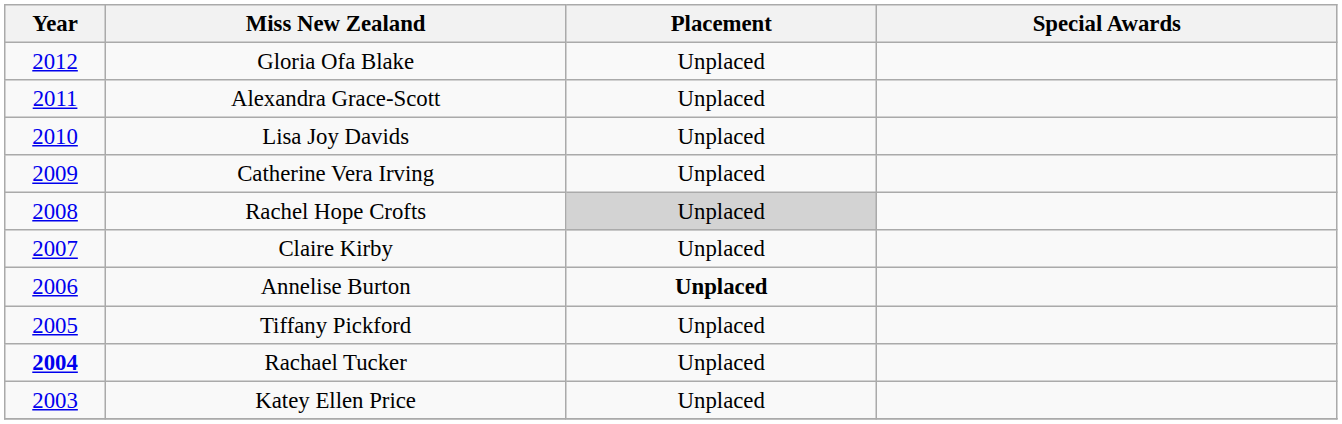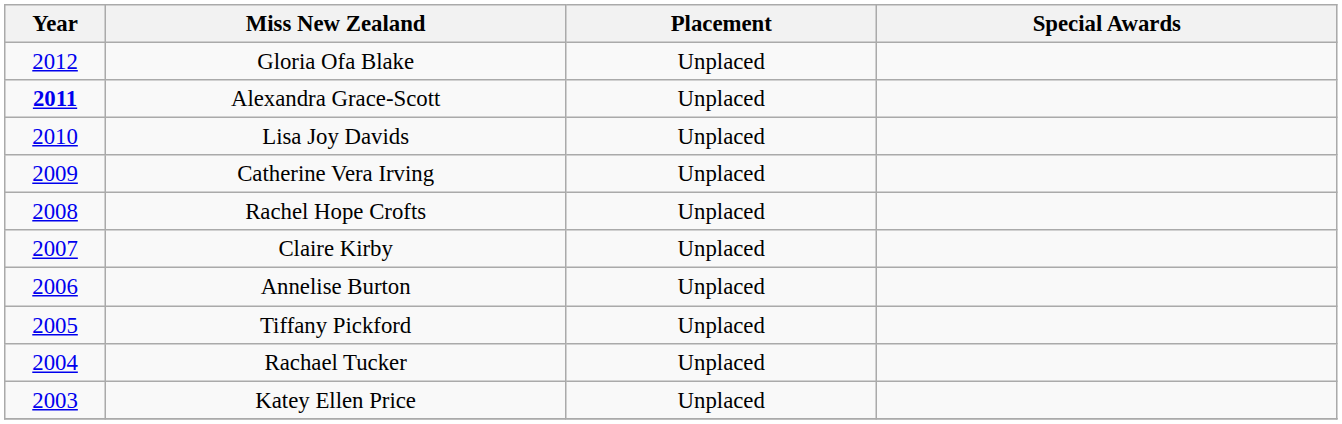(55, 98) normal -> (55, 98) bold
(721, 211) lightgrey background -> (721, 211) no background
(721, 286) bold -> (721, 286) normal
(55, 361) bold -> (55, 361) normal
